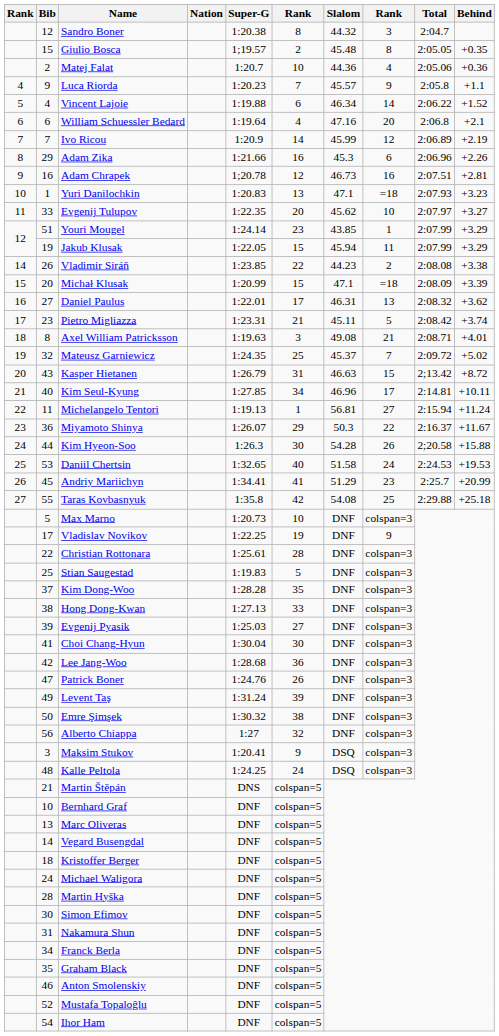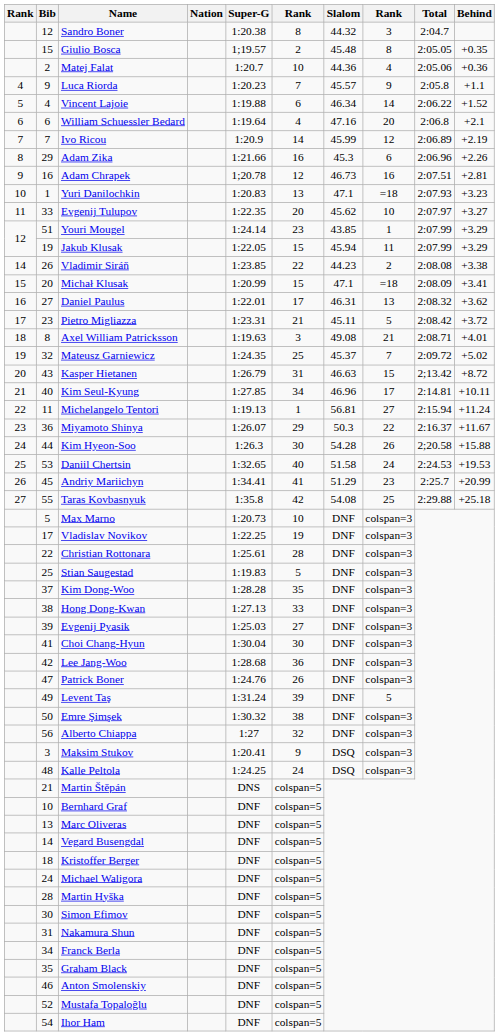(474, 283) +3.39 -> (474, 283) +3.41
(474, 319) +3.74 -> (474, 319) +3.72
(389, 535) 9 -> (389, 535) colspan=3
(389, 698) colspan=3 -> (389, 698) 5
